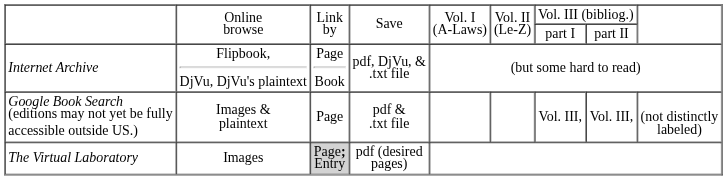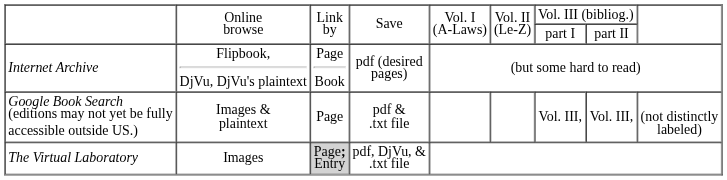(389, 67) pdf, DjVu, & .txt file -> (389, 67) pdf (desired pages)
(389, 158) pdf (desired pages) -> (389, 158) pdf, DjVu, & .txt file
